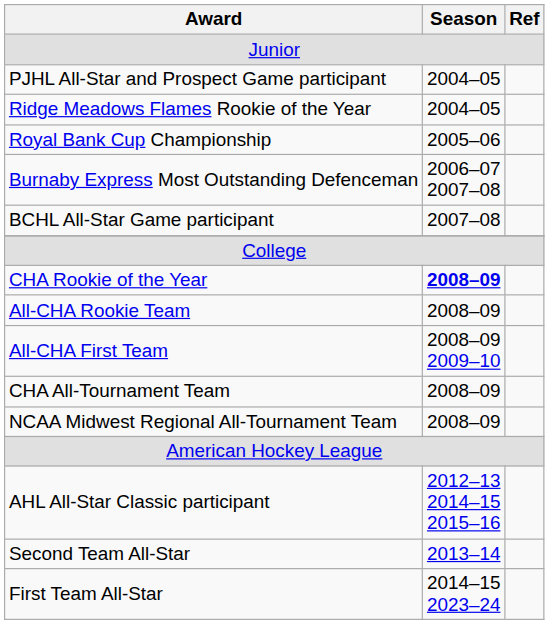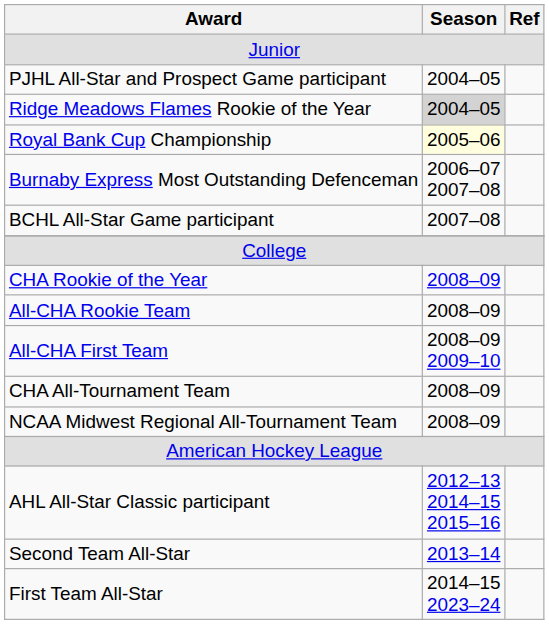(464, 109) no background -> (464, 109) lightgrey background
(464, 139) no background -> (464, 139) lightyellow background
(464, 280) bold -> (464, 280) normal
